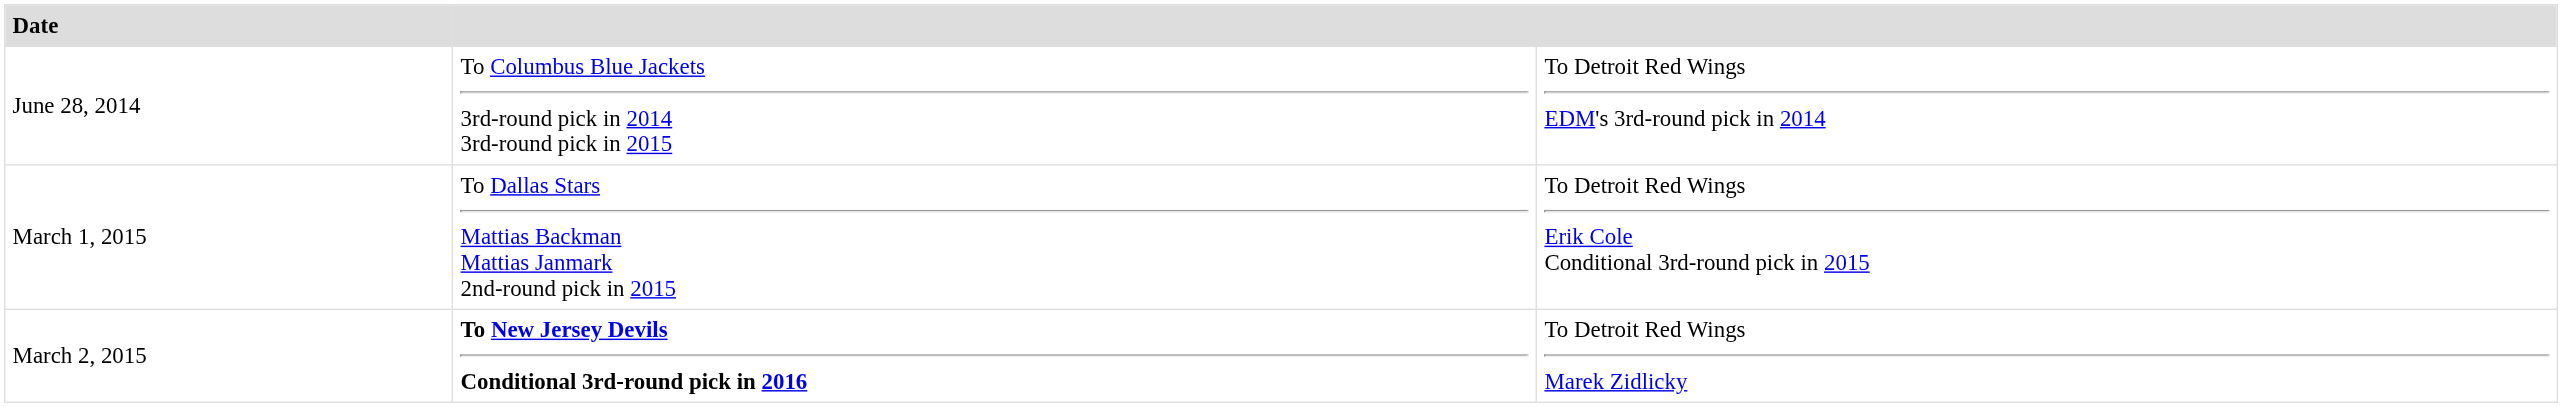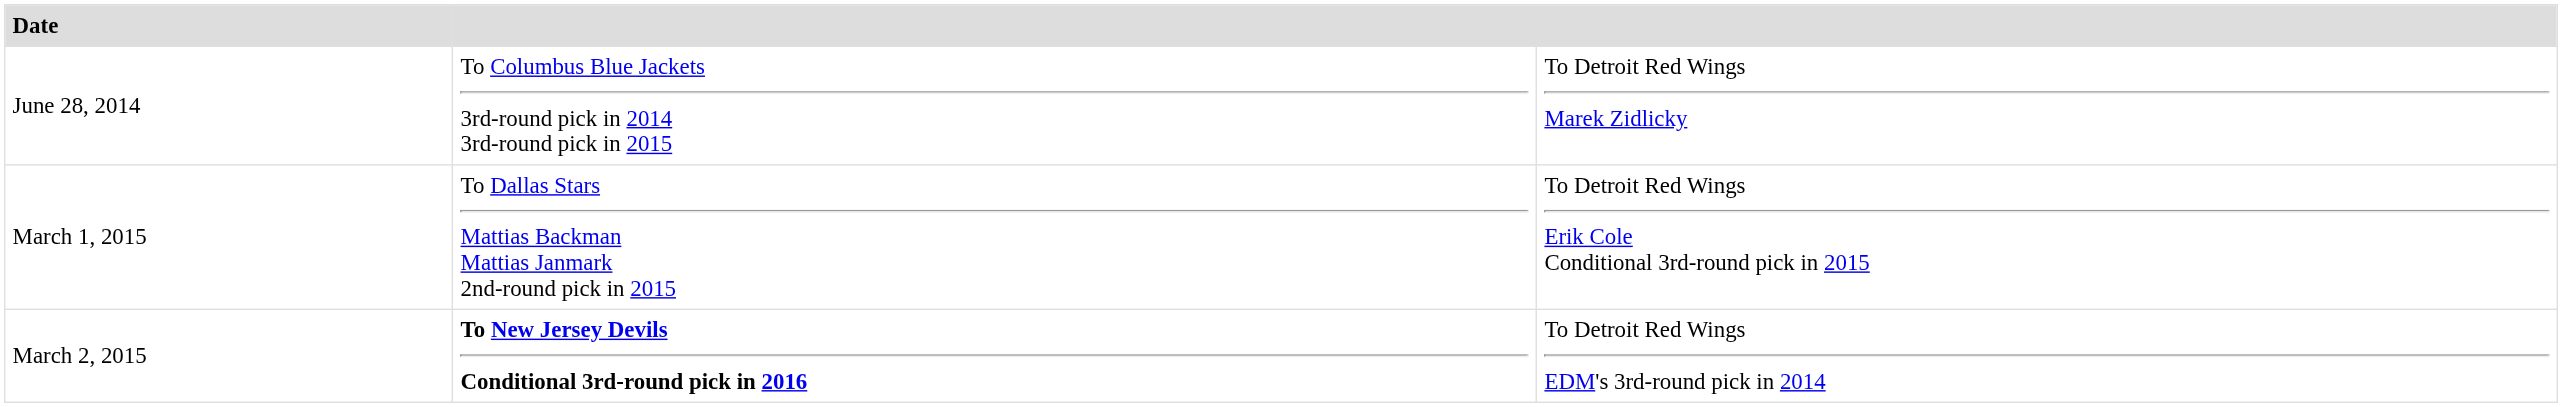(2047, 92) To Detroit Red Wings EDM's 3rd-round pick in 2014 -> (2047, 92) To Detroit Red Wings Marek Zidlicky
(2047, 355) To Detroit Red Wings Marek Zidlicky -> (2047, 355) To Detroit Red Wings EDM's 3rd-round pick in 2014
